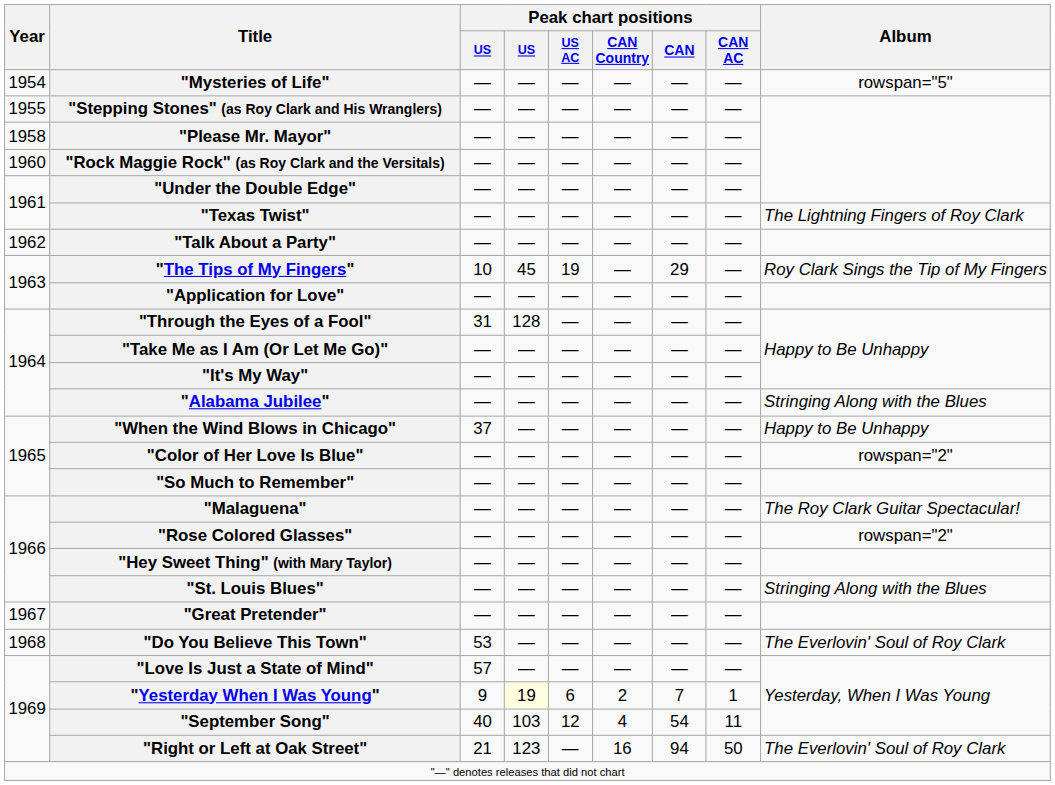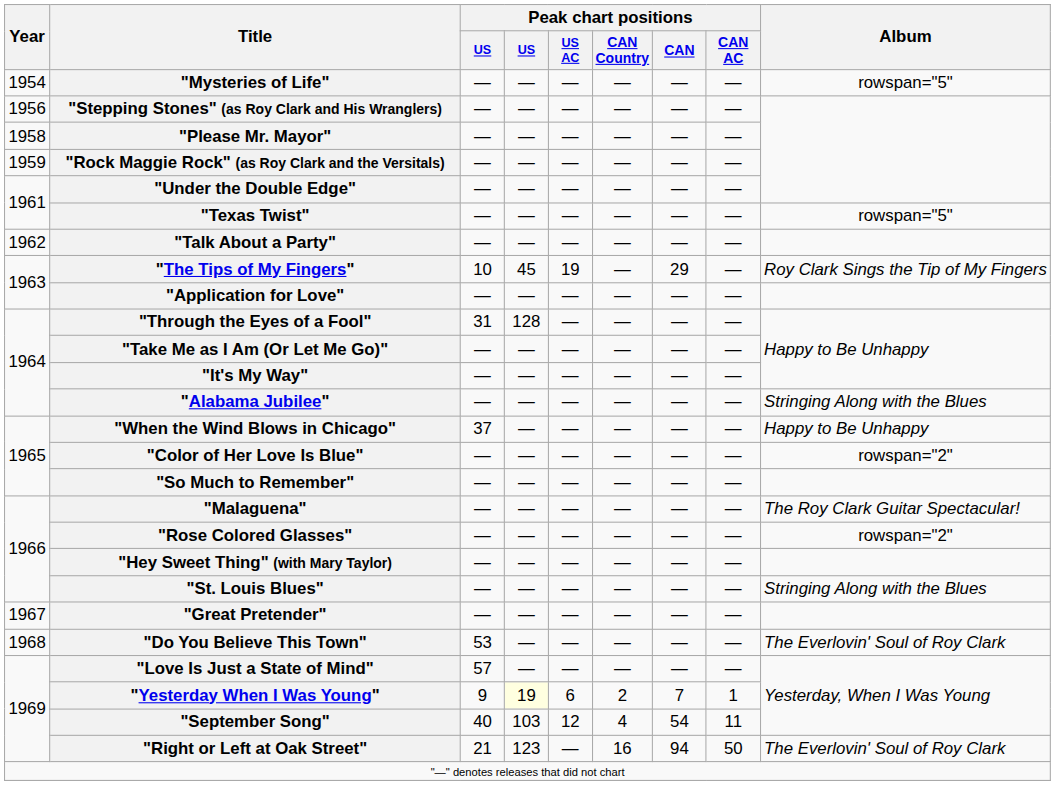(27, 109) 1955 -> (27, 109) 1956
(27, 162) 1960 -> (27, 162) 1959
(894, 215) The Lightning Fingers of Roy Clark -> (905, 215) rowspan="5"
